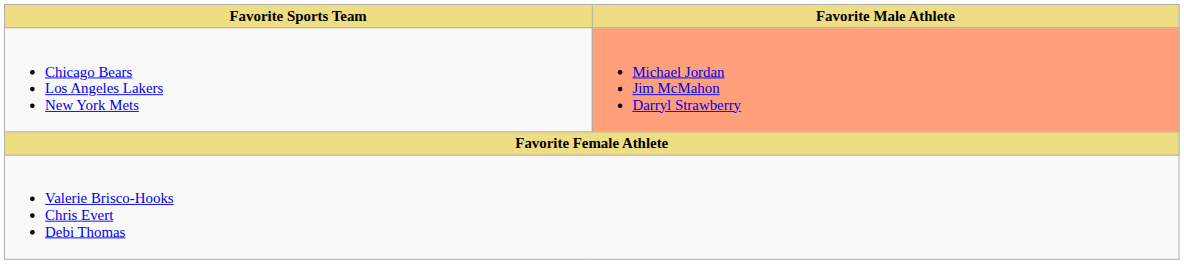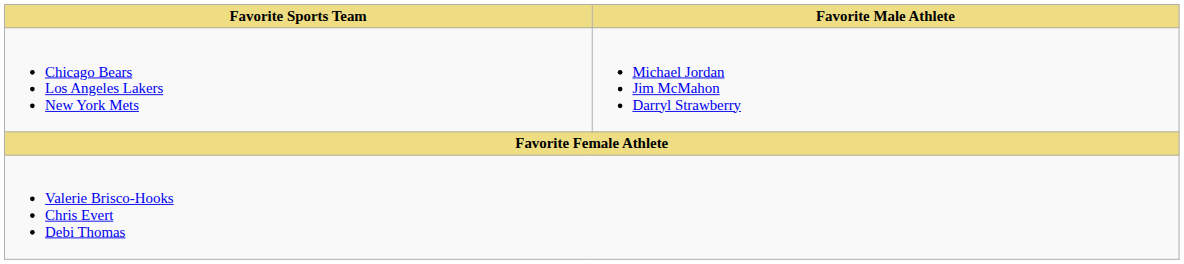(885, 88) lightsalmon background -> (885, 88) no background
